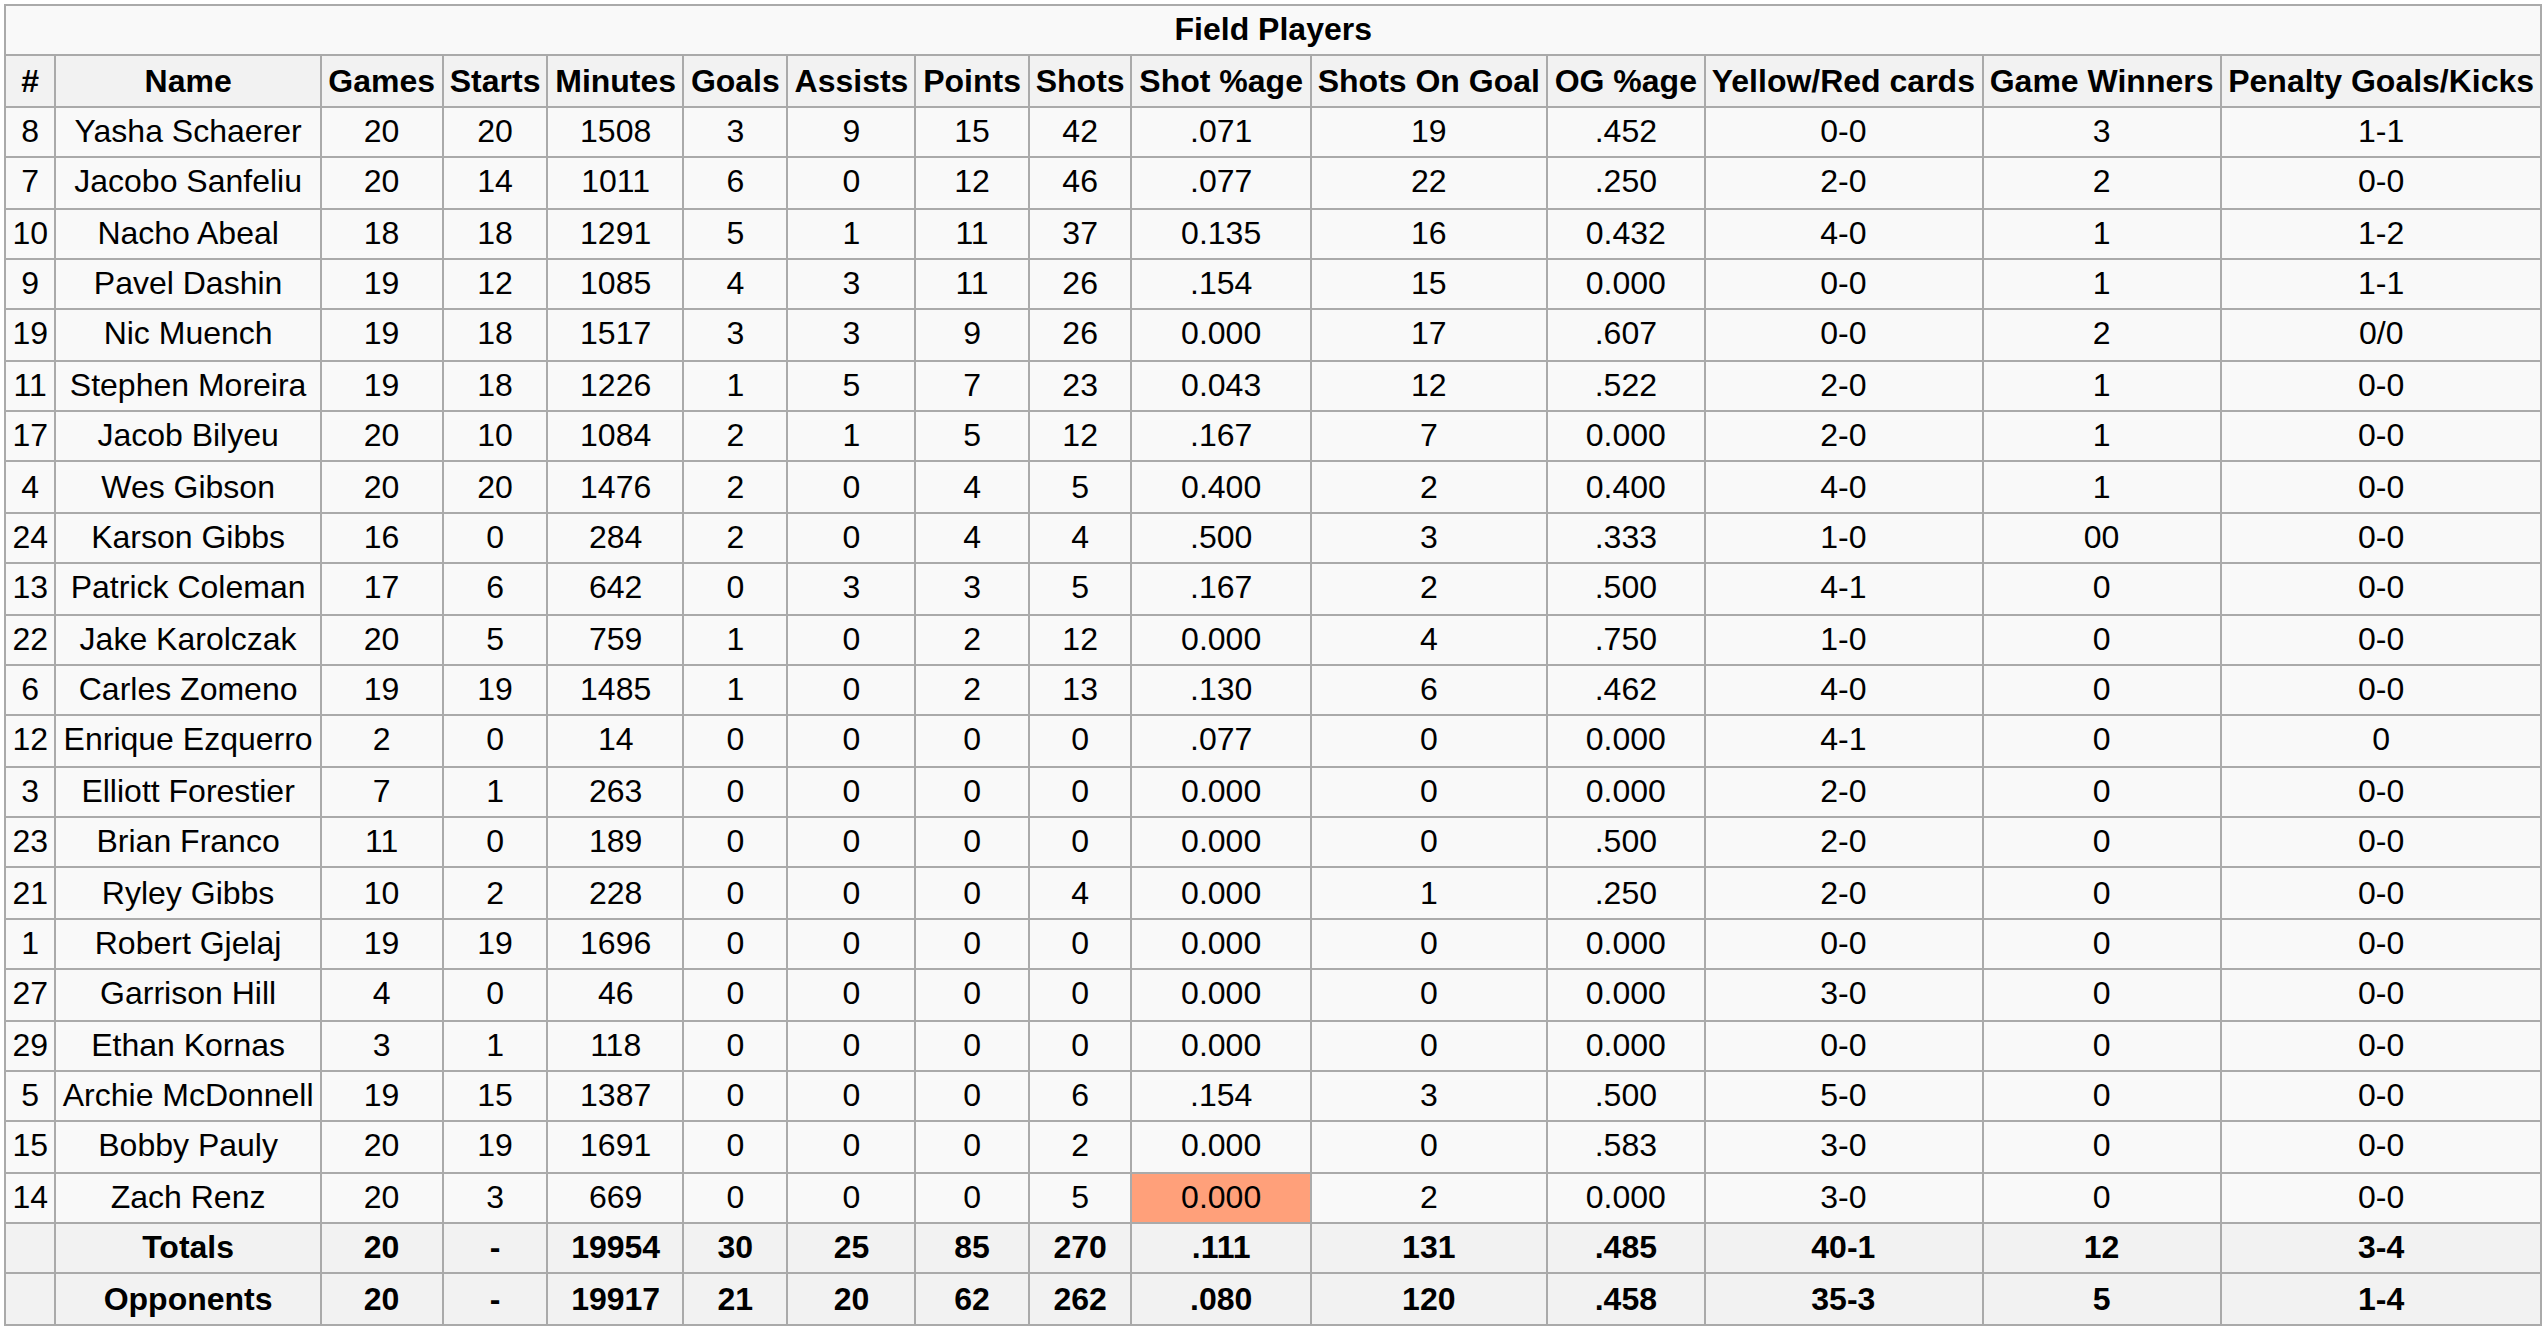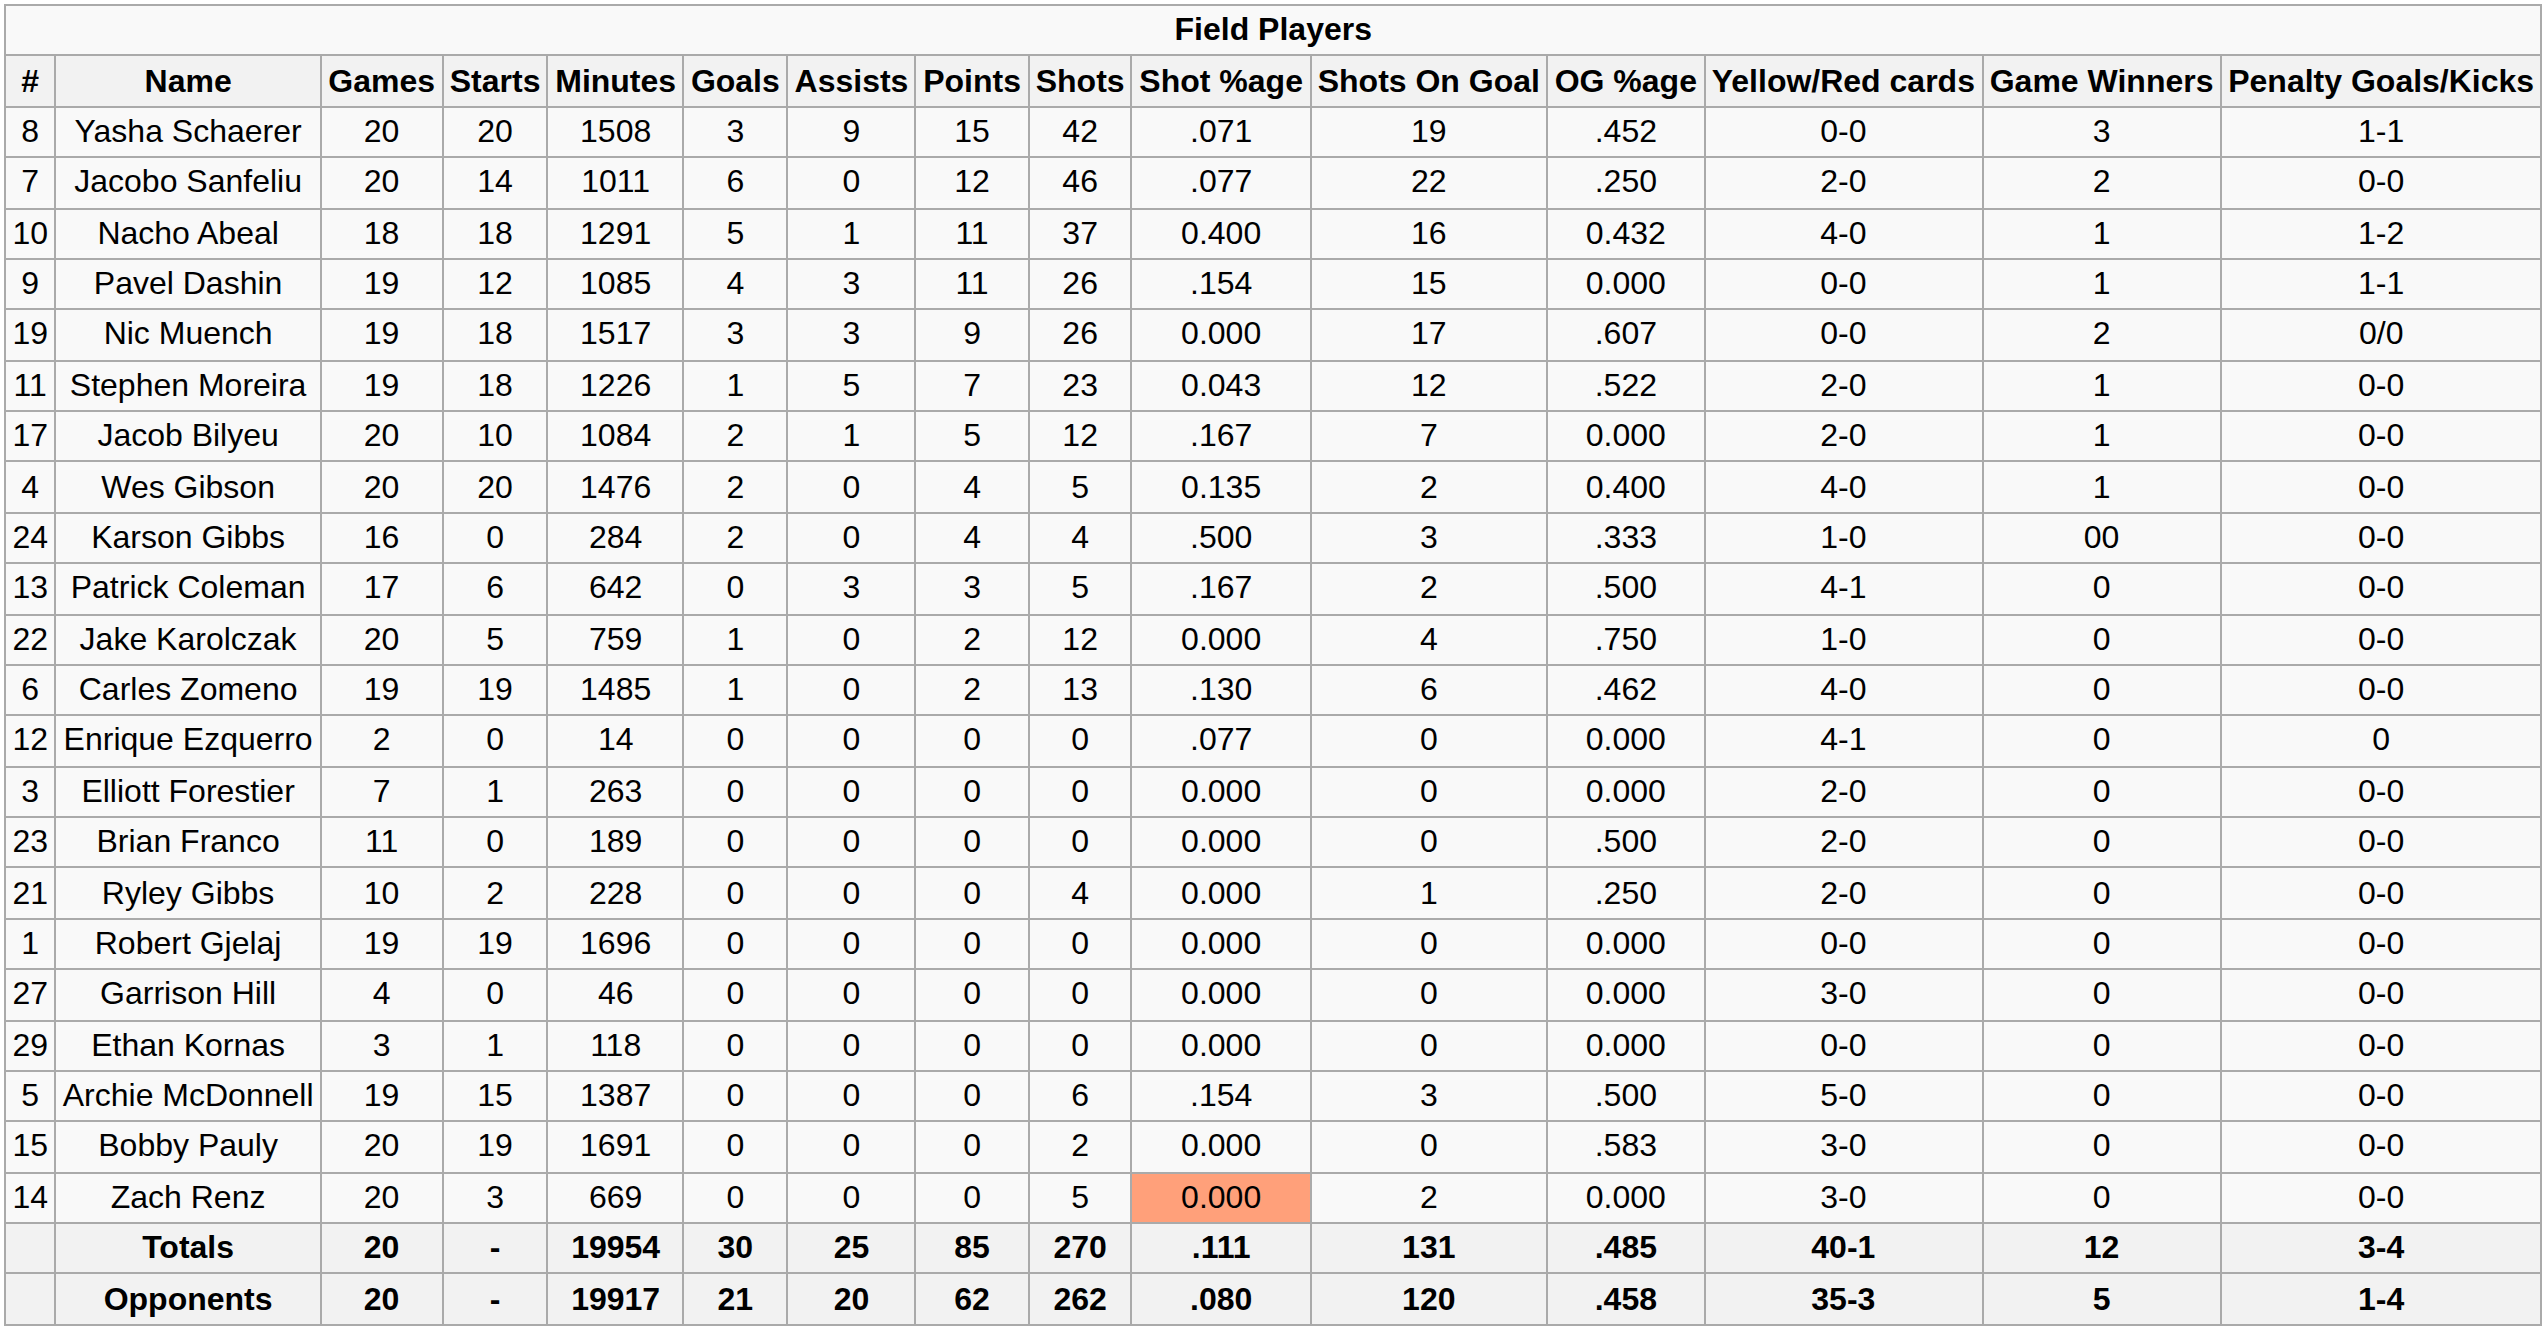(1221, 232) 0.135 -> (1221, 232) 0.400
(1221, 486) 0.400 -> (1221, 486) 0.135
